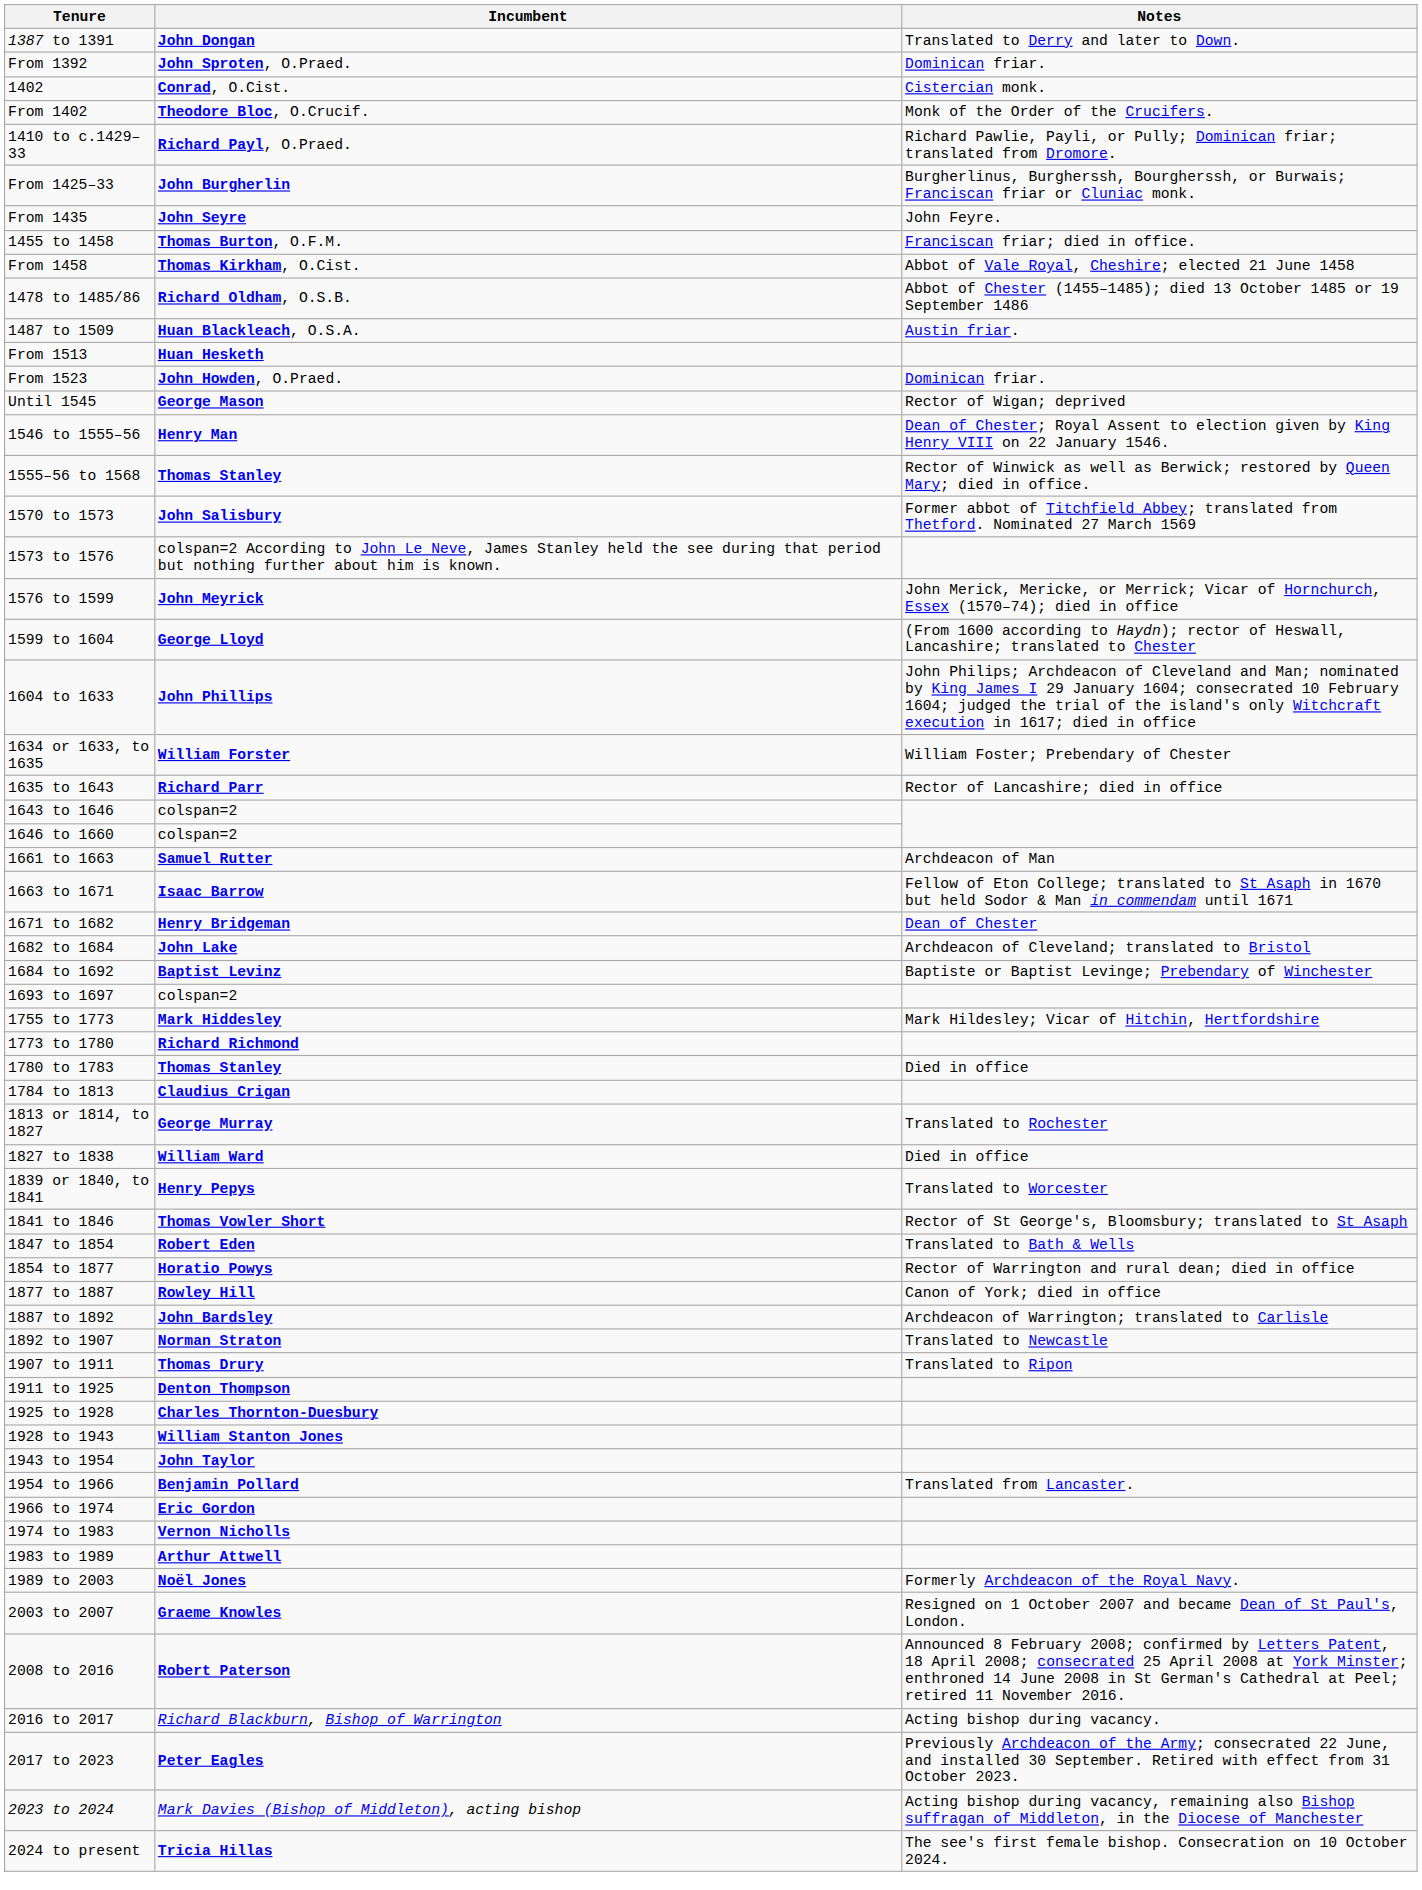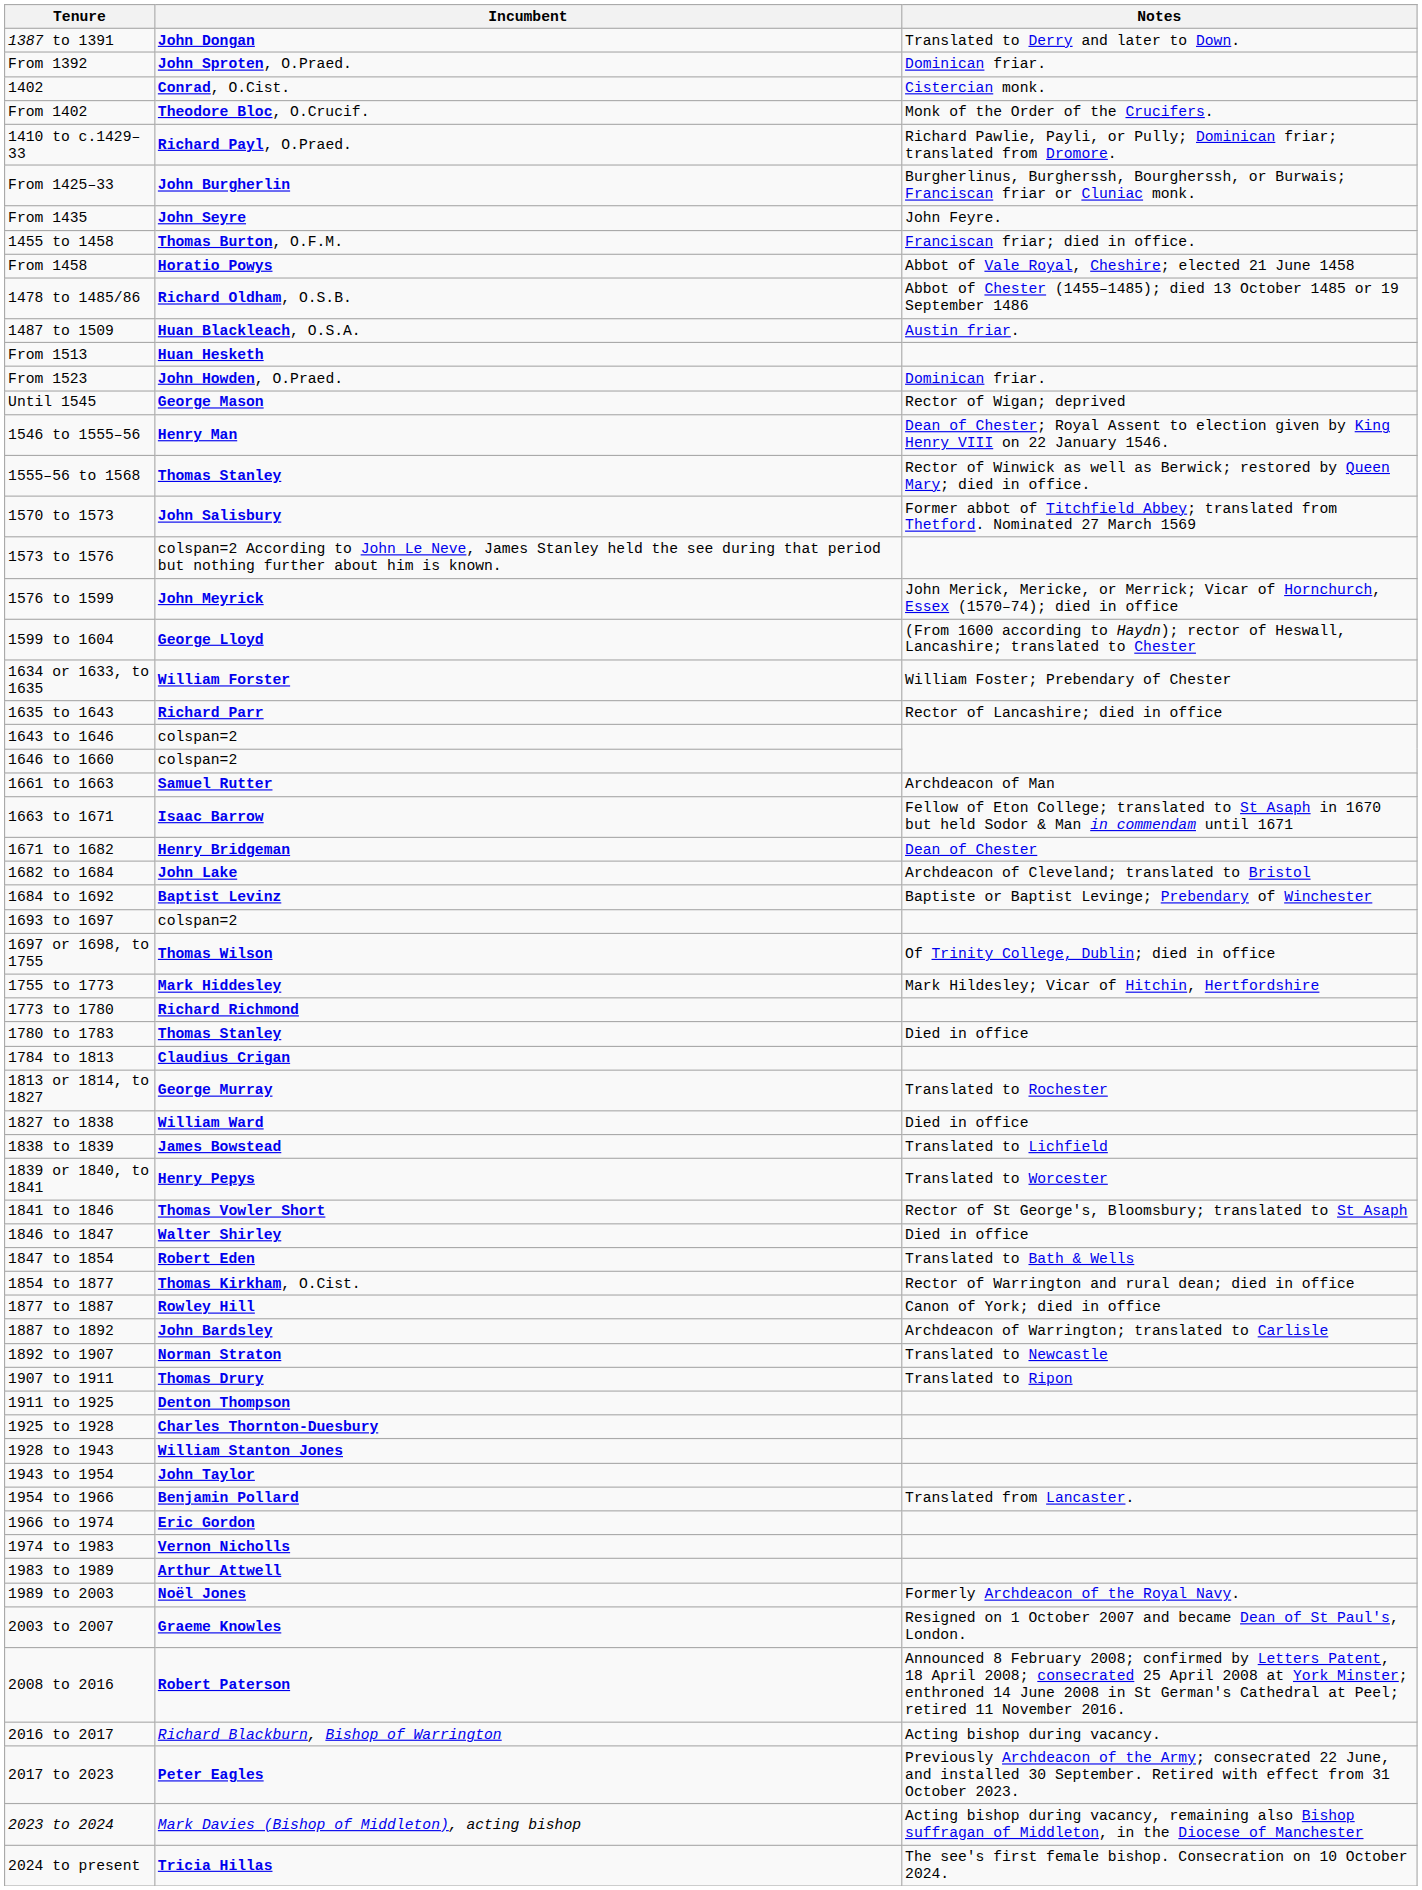(259, 266) Thomas Kirkham, O.Cist. -> (215, 266) Horatio Powys
- row: (61, 697)
+ row: (79, 954)
+ row: (61, 1147)
+ row: (61, 1235)
(215, 1269) Horatio Powys -> (259, 1283) Thomas Kirkham, O.Cist.
